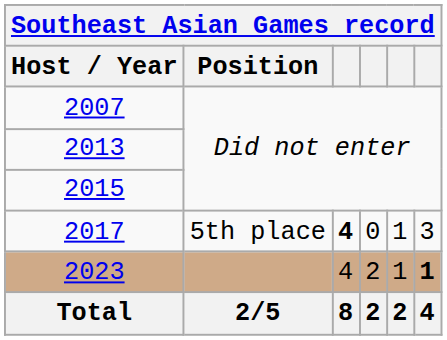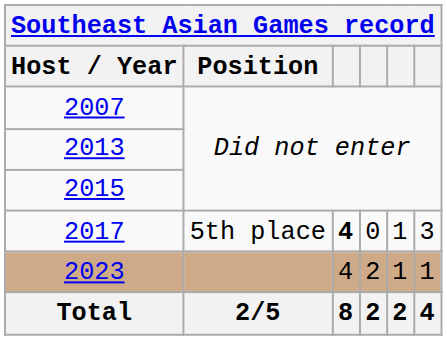(427, 272) bold -> (427, 272) normal
